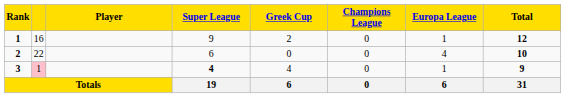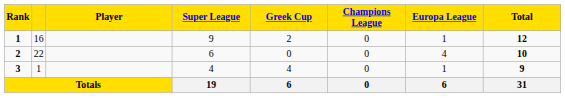(39, 69) pink background -> (39, 69) no background
(211, 69) bold -> (211, 69) normal
